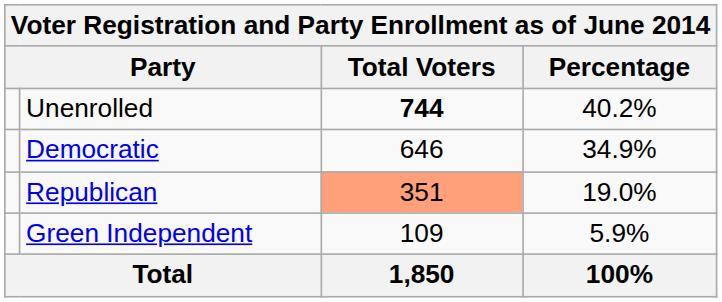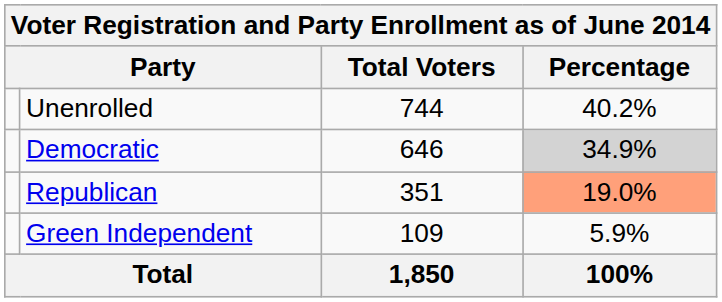(422, 108) bold -> (422, 108) normal
(619, 150) no background -> (619, 150) lightgrey background
(422, 191) lightsalmon background -> (422, 191) no background
(619, 191) no background -> (619, 191) lightsalmon background
